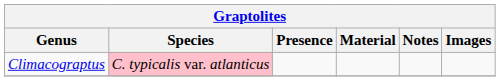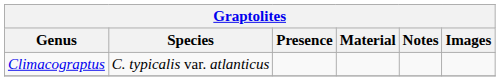(191, 64) pink background -> (191, 64) no background
